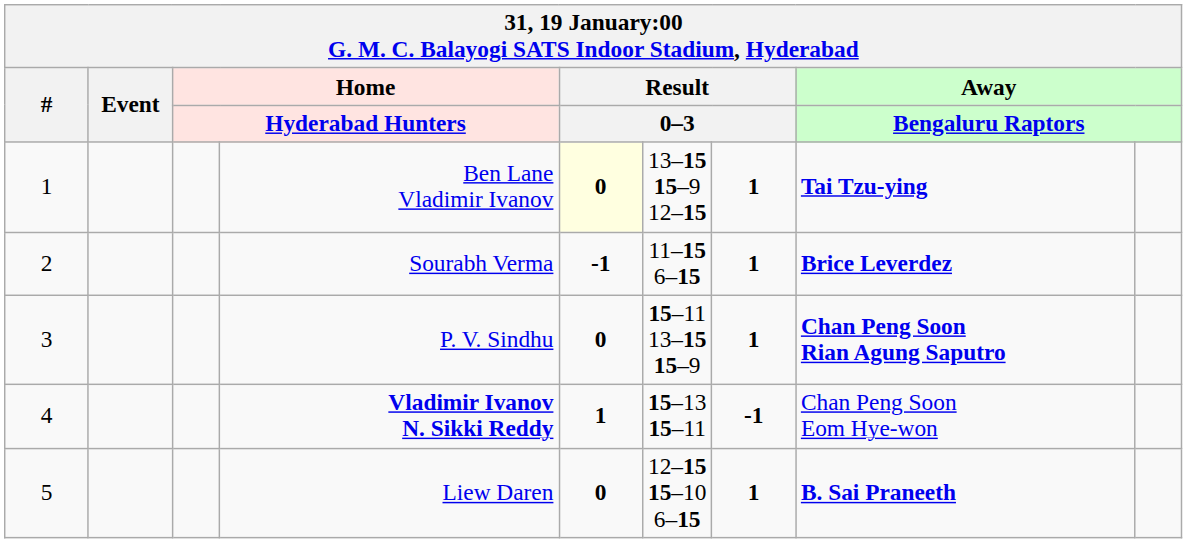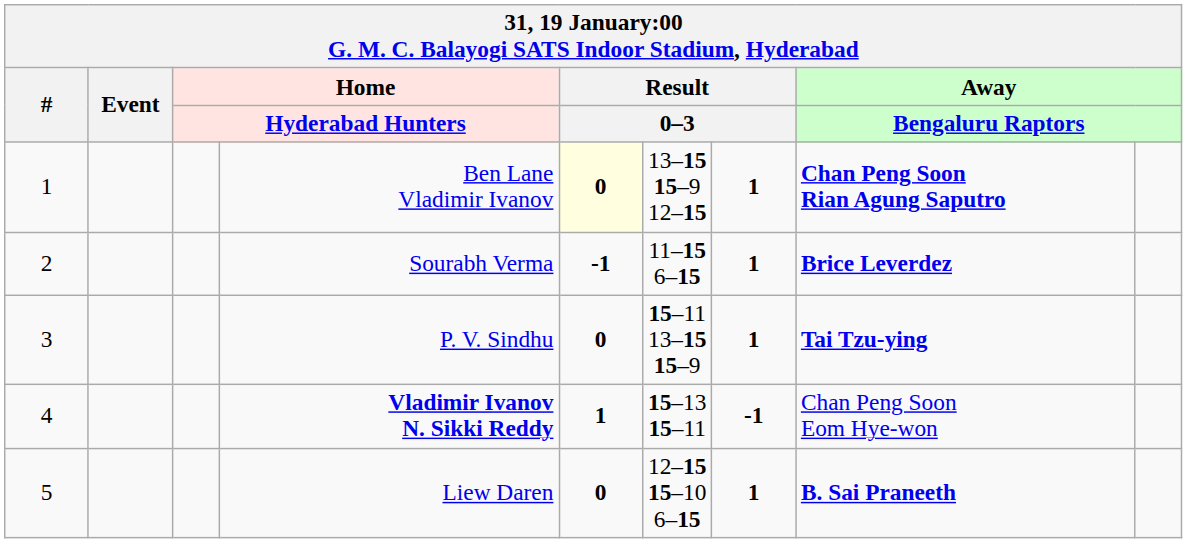(864, 186) Tai Tzu-ying -> (903, 186) Chan Peng Soon Rian Agung Saputro
(903, 339) Chan Peng Soon Rian Agung Saputro -> (864, 339) Tai Tzu-ying
